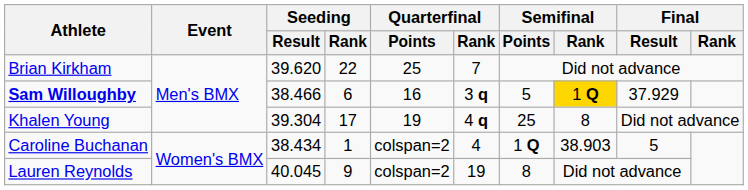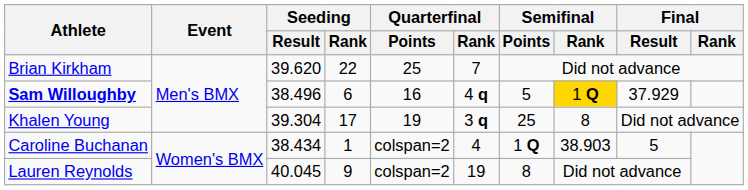(296, 94) 38.466 -> (296, 94) 38.496
(476, 94) 3 q -> (476, 94) 4 q
(476, 120) 4 q -> (476, 120) 3 q
